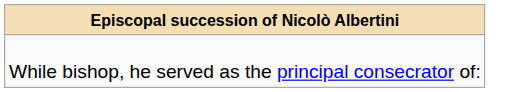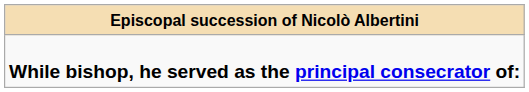(245, 71) normal -> (265, 71) bold
